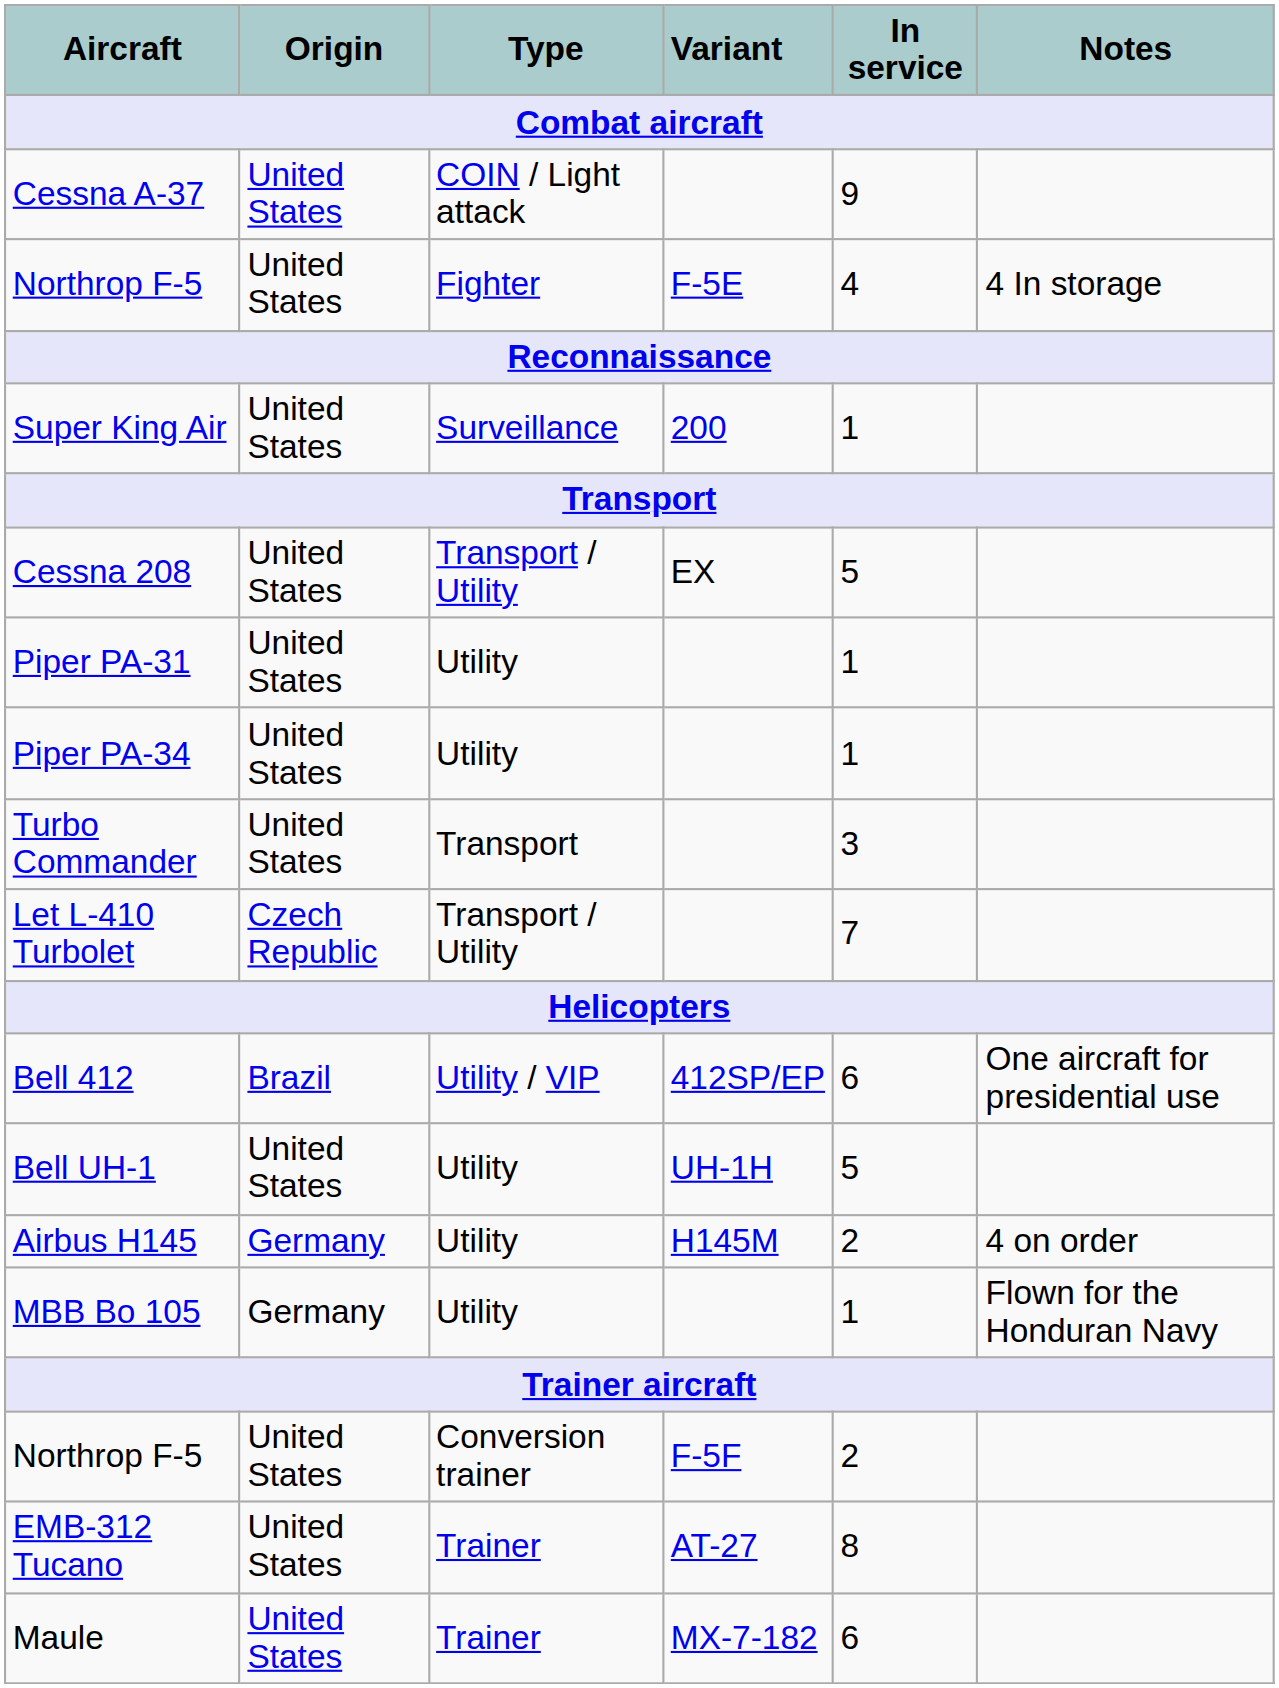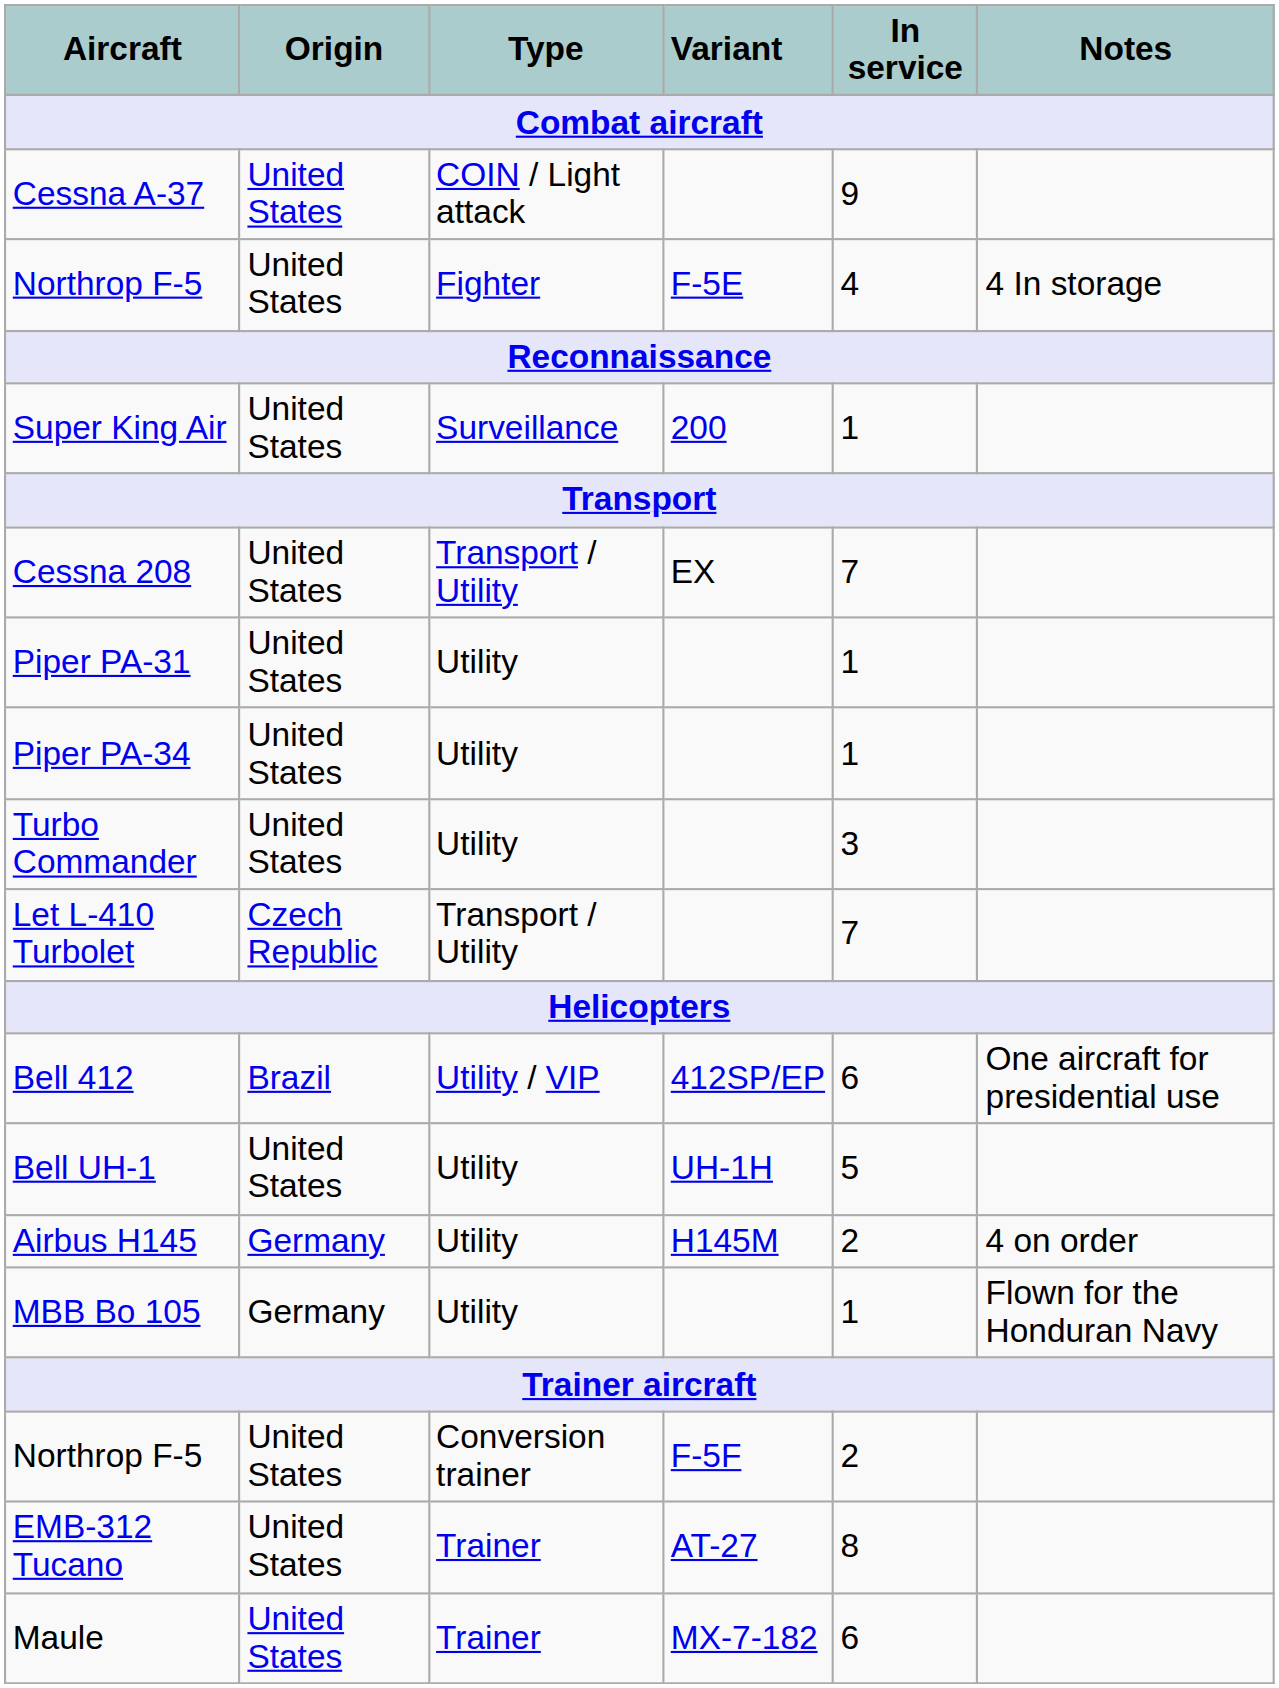(850, 571) 5 -> (850, 571) 7
(507, 843) Transport -> (477, 843) Utility
